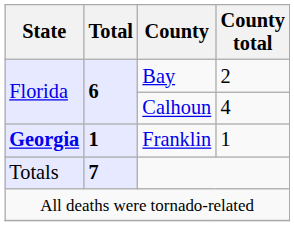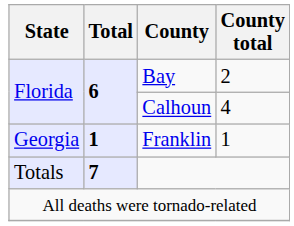(44, 140) bold -> (47, 140) normal
